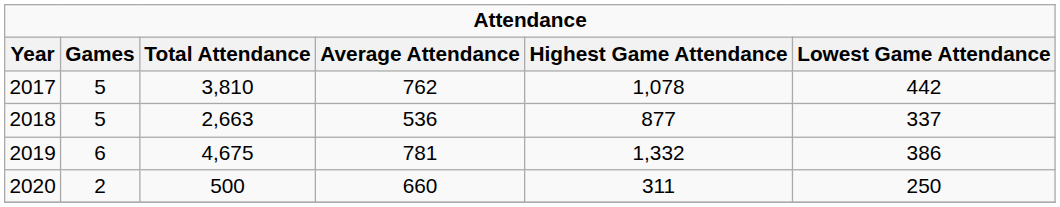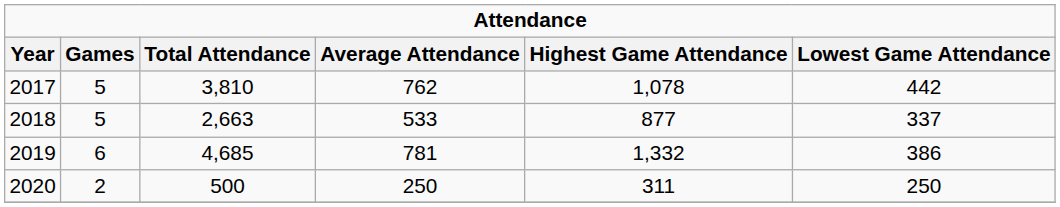(420, 119) 536 -> (420, 119) 533
(227, 152) 4,675 -> (227, 152) 4,685
(420, 185) 660 -> (420, 185) 250
